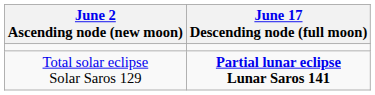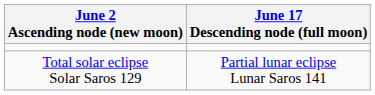(278, 70) bold -> (278, 70) normal
